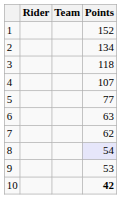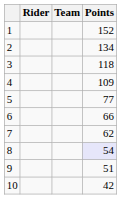(106, 82) 107 -> (106, 82) 109
(109, 116) 63 -> (109, 116) 66
(109, 168) 53 -> (109, 168) 51
(109, 185) bold -> (109, 185) normal
